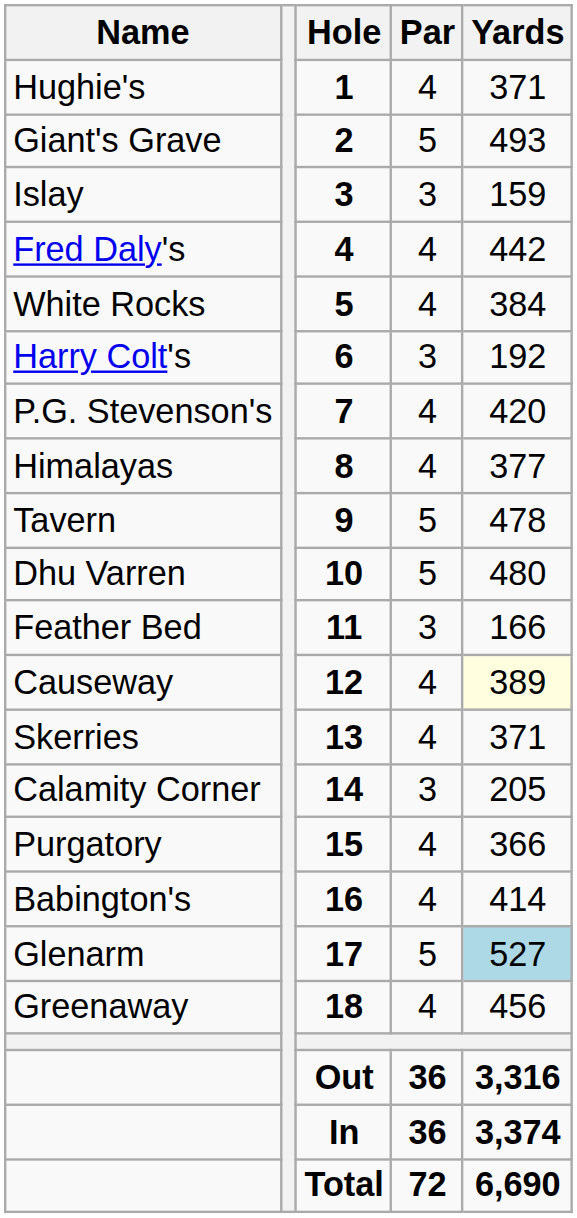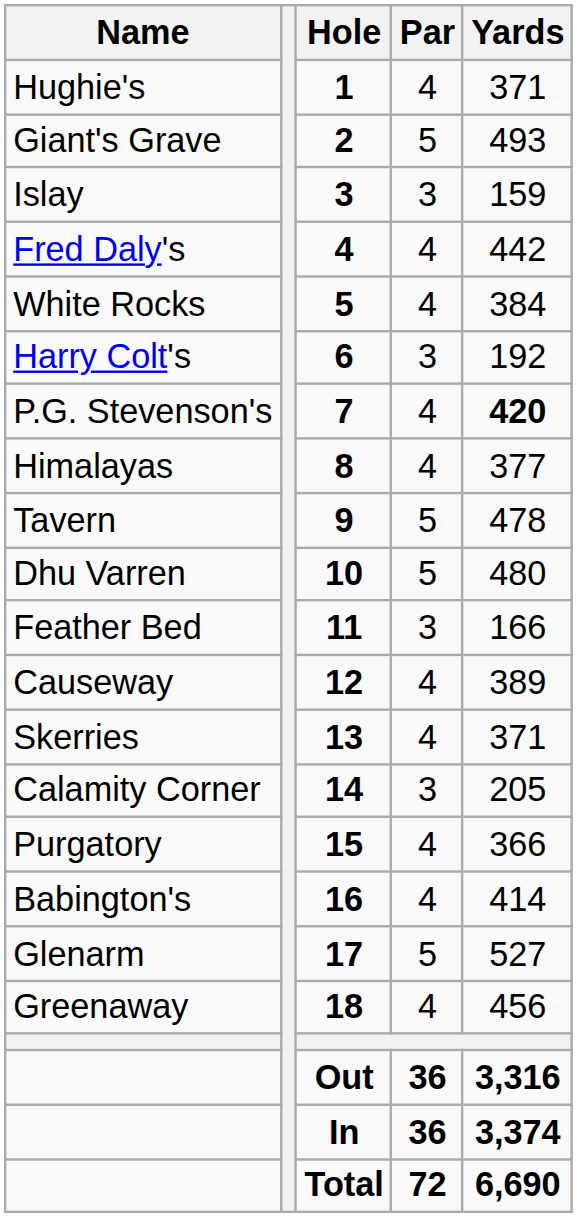(518, 412) normal -> (518, 412) bold
(518, 682) lightyellow background -> (518, 682) no background
(518, 953) lightblue background -> (518, 953) no background
